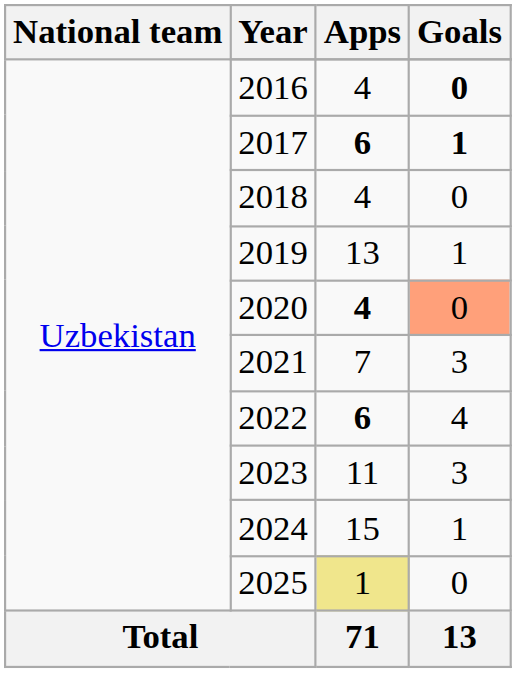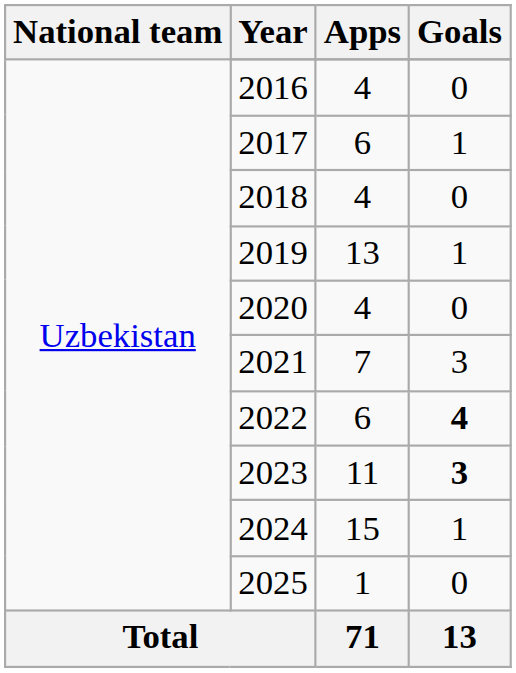(459, 87) bold -> (459, 87) normal
(362, 142) bold -> (362, 142) normal
(459, 142) bold -> (459, 142) normal
(362, 307) bold -> (362, 307) normal
(459, 307) lightsalmon background -> (459, 307) no background
(362, 417) bold -> (362, 417) normal
(459, 417) normal -> (459, 417) bold
(459, 472) normal -> (459, 472) bold
(362, 582) khaki background -> (362, 582) no background
